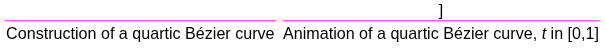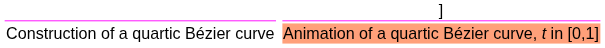(441, 34) no background -> (441, 34) lightsalmon background
